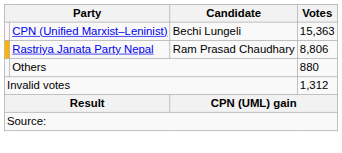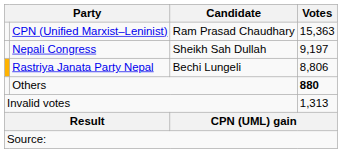(207, 31) Bechi Lungeli -> (234, 31) Ram Prasad Chaudhary
+ row: (54, 49)
(234, 49) Ram Prasad Chaudhary -> (207, 67) Bechi Lungeli
(309, 67) normal -> (309, 85) bold
(314, 85) 1,312 -> (314, 103) 1,313
